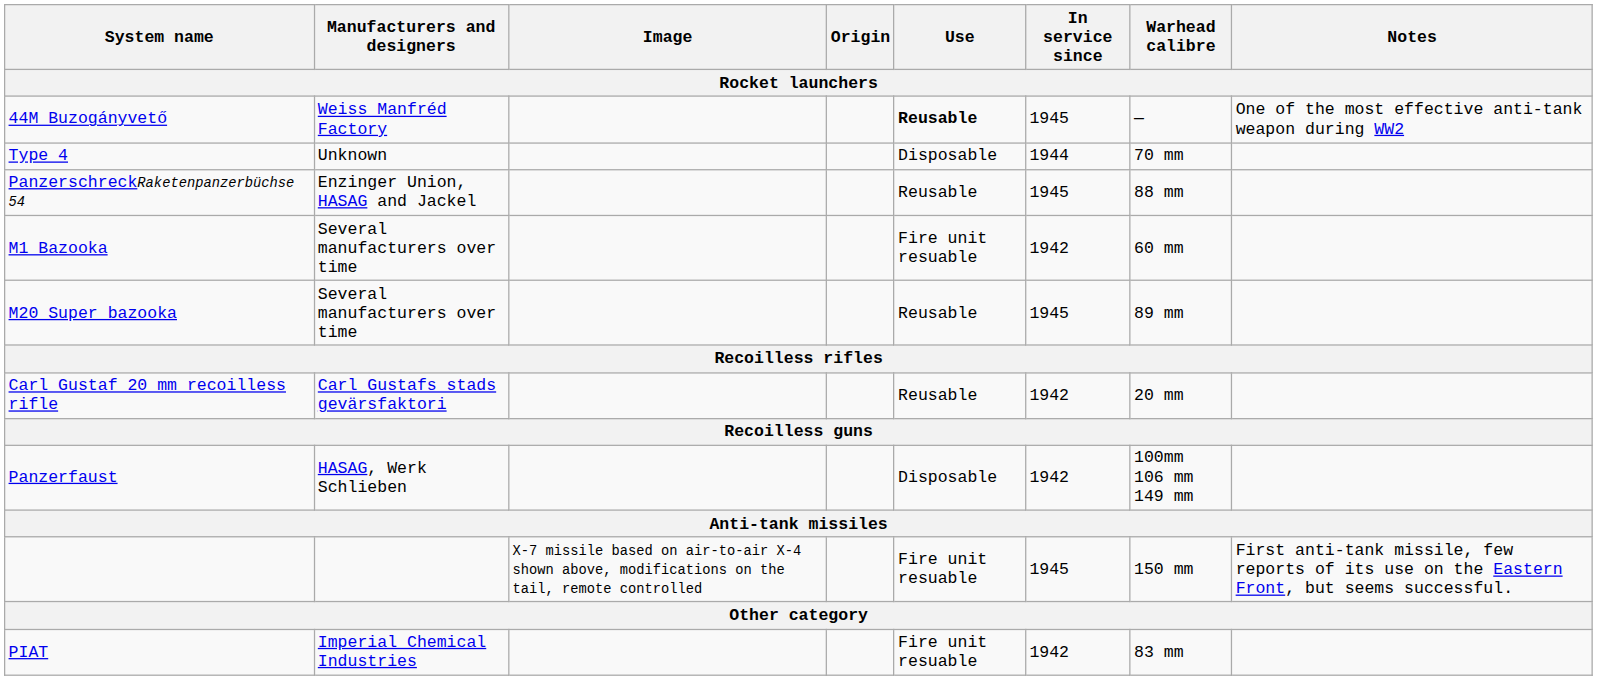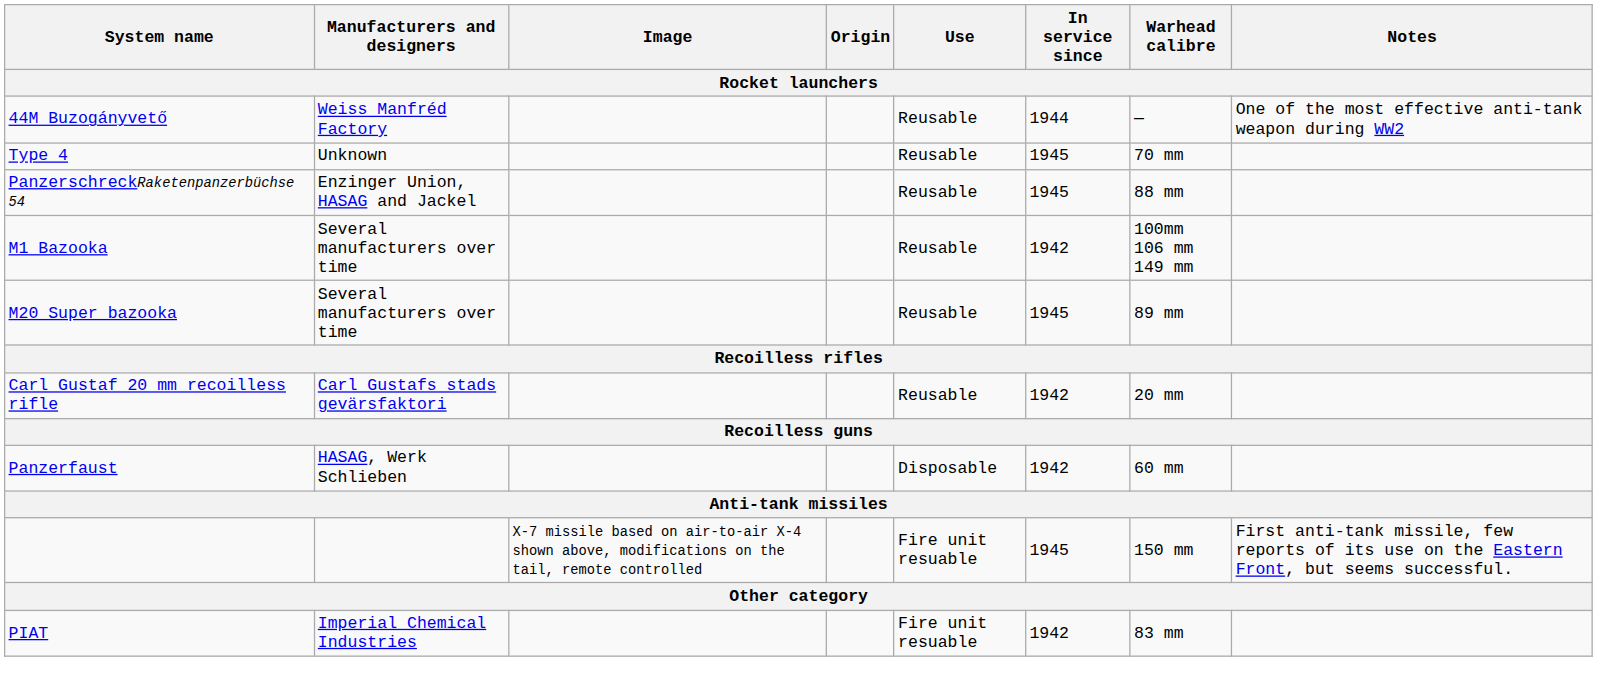(938, 120) bold -> (938, 120) normal
(1049, 120) 1945 -> (1049, 120) 1944
(948, 156) Disposable -> (938, 156) Reusable
(1049, 156) 1944 -> (1049, 156) 1945
(943, 248) Fire unit resuable -> (938, 248) Reusable
(1159, 248) 60 mm -> (1164, 248) 100mm 106 mm 149 mm
(1164, 478) 100mm 106 mm 149 mm -> (1159, 468) 60 mm
